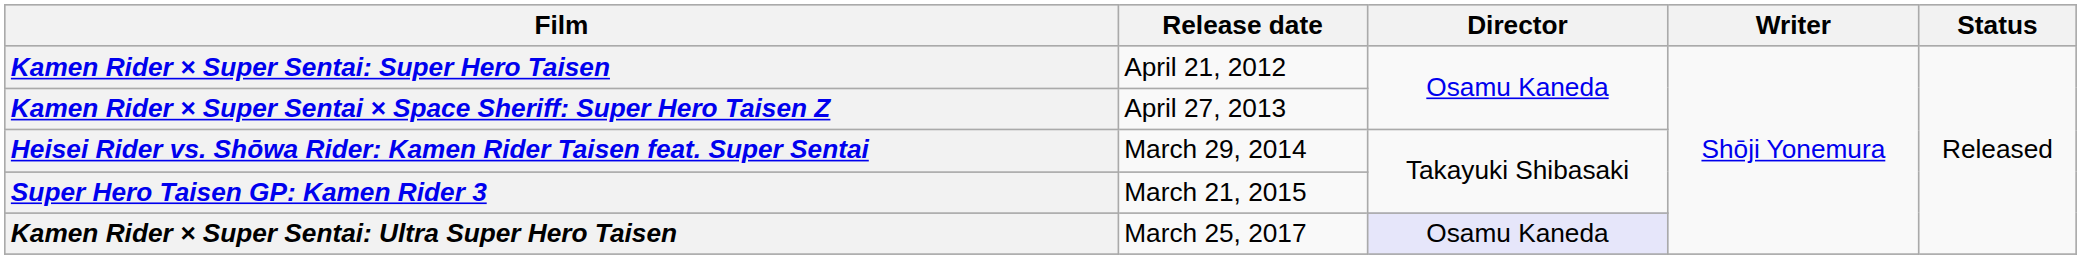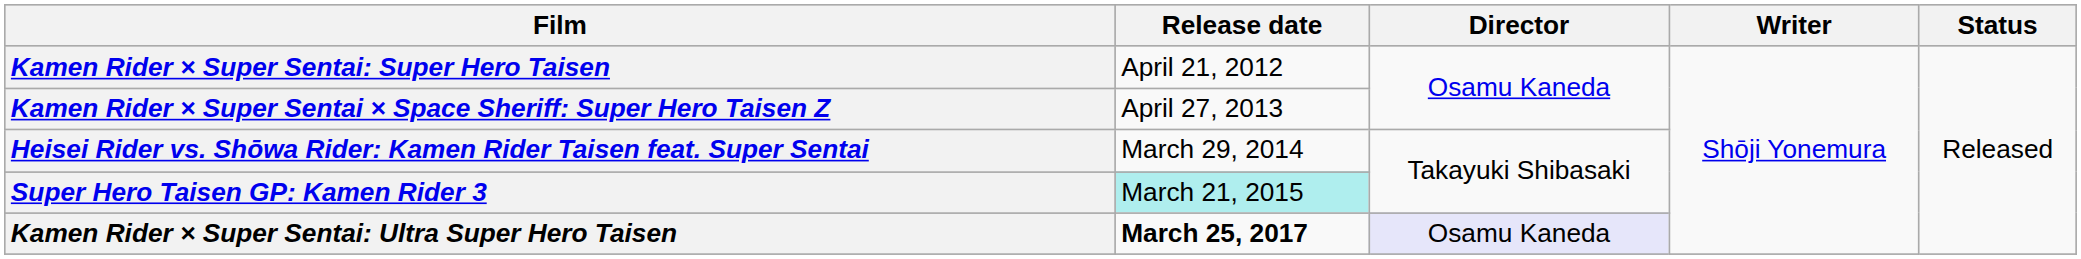(1215, 191) no background -> (1212, 191) paleturquoise background
(1215, 233) normal -> (1215, 233) bold
